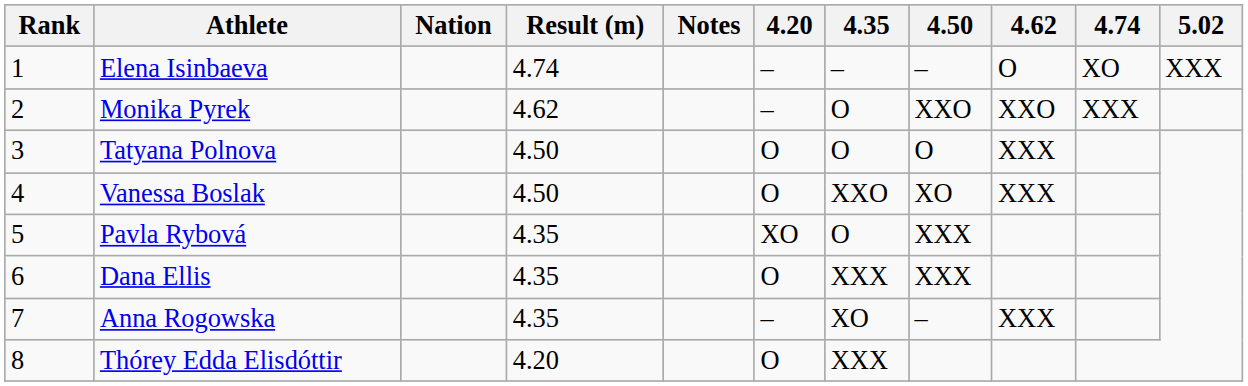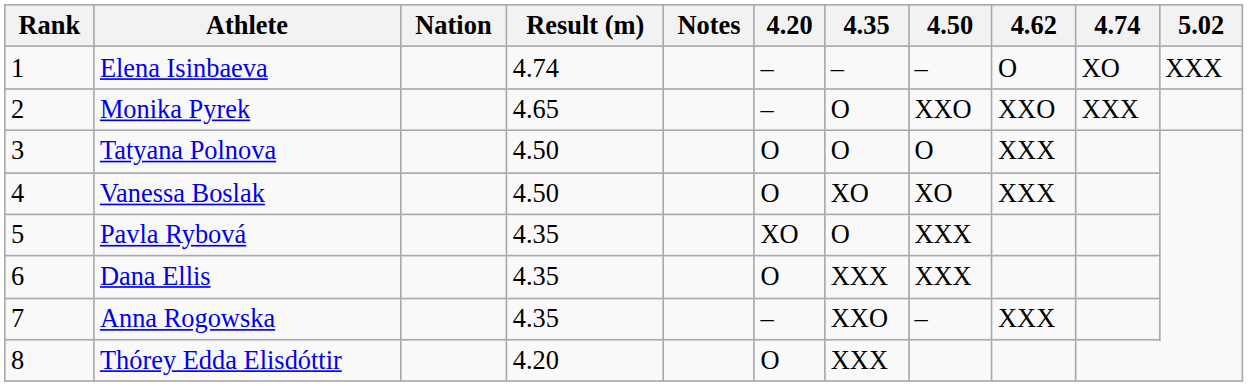(536, 109) 4.62 -> (536, 109) 4.65
(859, 192) XXO -> (850, 192) XO
(850, 318) XO -> (859, 318) XXO
